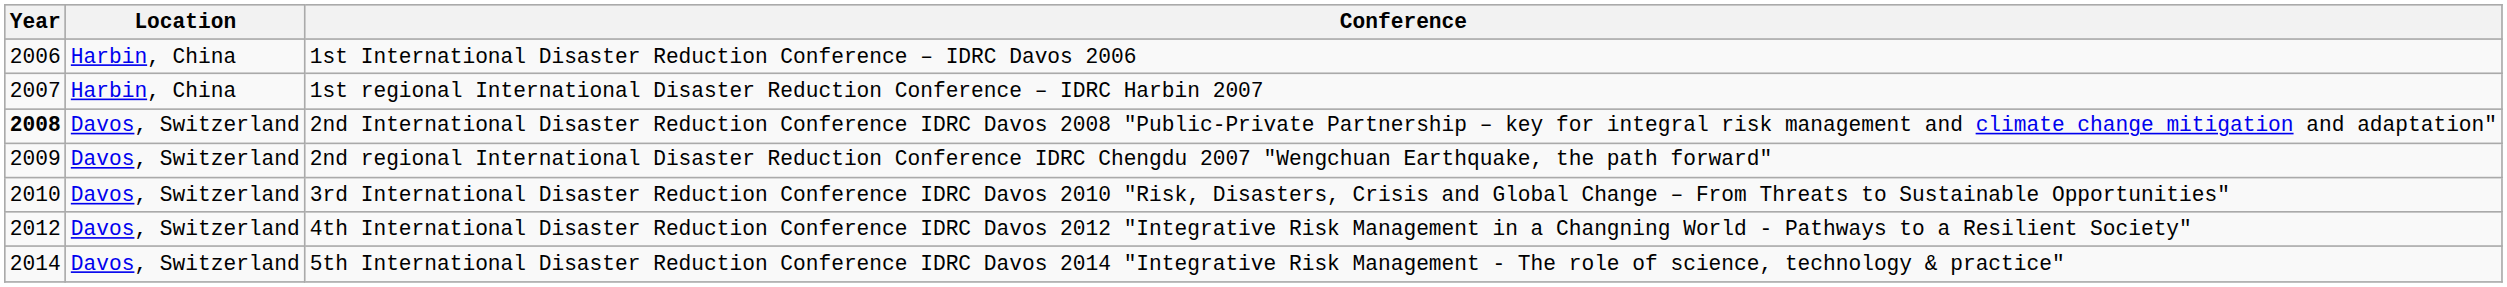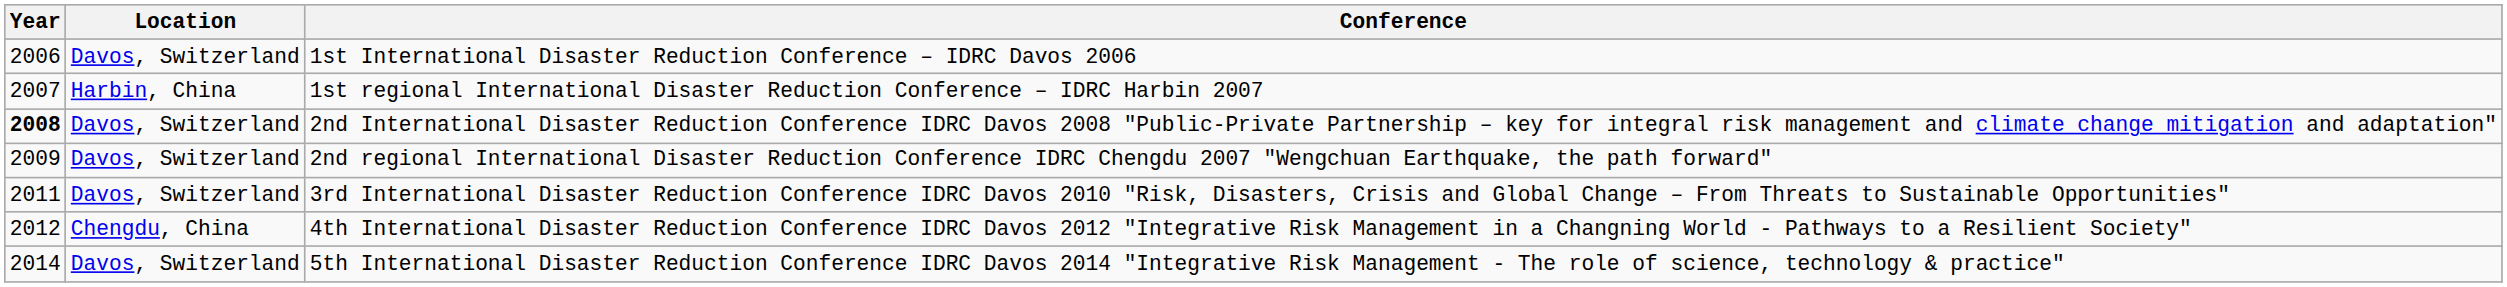(153, 57) Harbin, China -> (185, 57) Davos, Switzerland
(35, 195) 2010 -> (35, 195) 2011
(185, 229) Davos, Switzerland -> (160, 229) Chengdu, China
